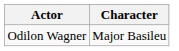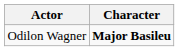(129, 35) normal -> (132, 35) bold
